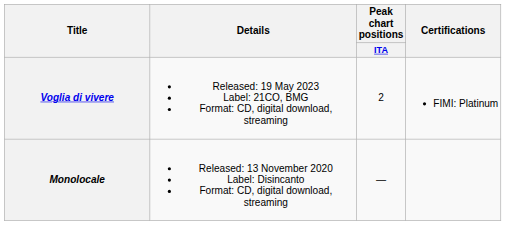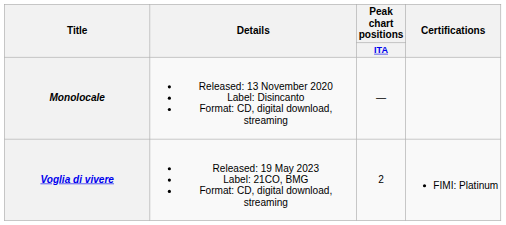rows swapped: (77, 179) <-> (77, 98)
